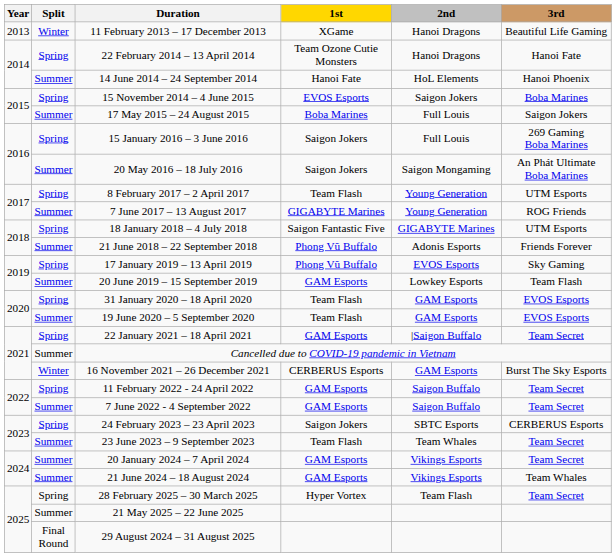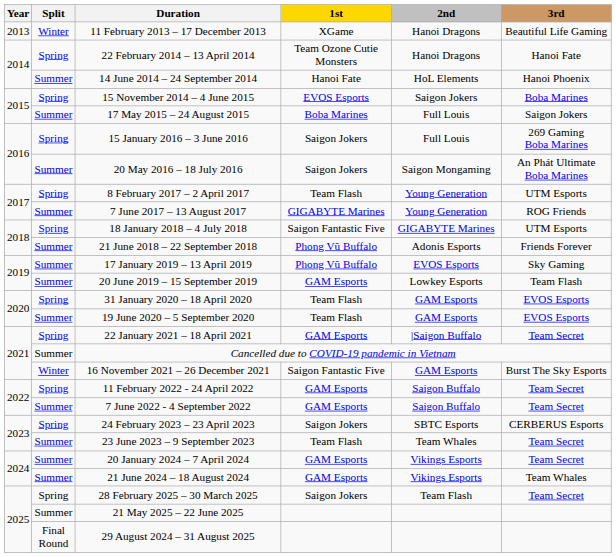(53, 264) Spring -> (53, 264) Summer
(336, 370) CERBERUS Esports -> (336, 370) Saigon Fantastic Five
(336, 495) Hyper Vortex -> (336, 495) Saigon Jokers
